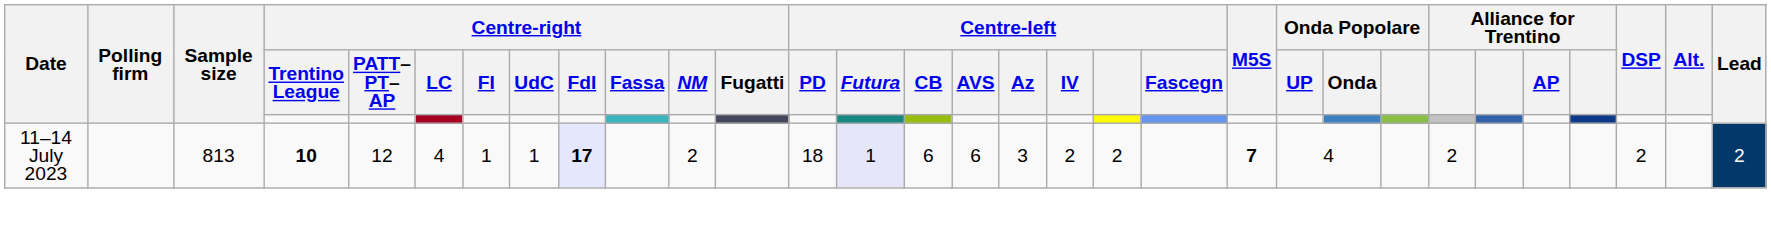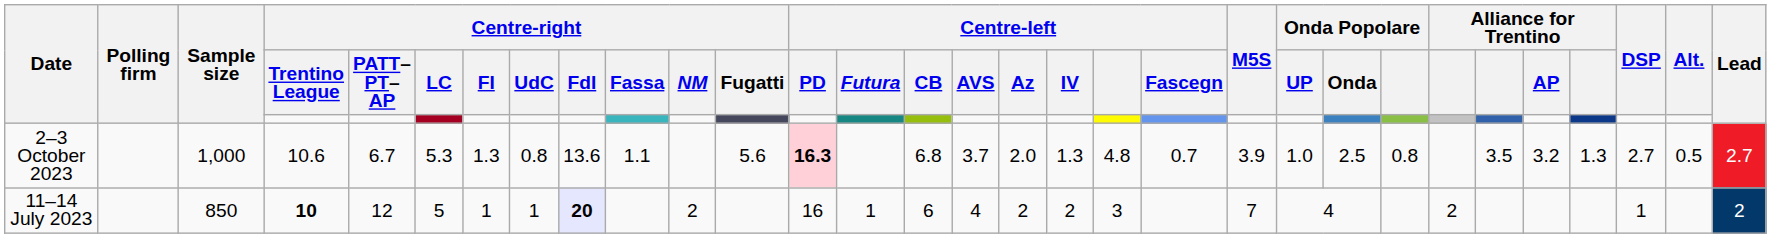+ row: (51, 155)
(219, 155) 813 -> (221, 210) 850
(439, 155) 4 -> (439, 210) 5
(582, 155) 17 -> (582, 210) 20
(813, 155) 18 -> (813, 210) 16
(870, 155) lavender background -> (870, 210) no background
(976, 155) 6 -> (976, 210) 4
(1023, 155) 3 -> (1023, 210) 2
(1117, 155) 2 -> (1117, 210) 3
(1252, 155) bold -> (1252, 210) normal
(1641, 155) 2 -> (1641, 210) 1
